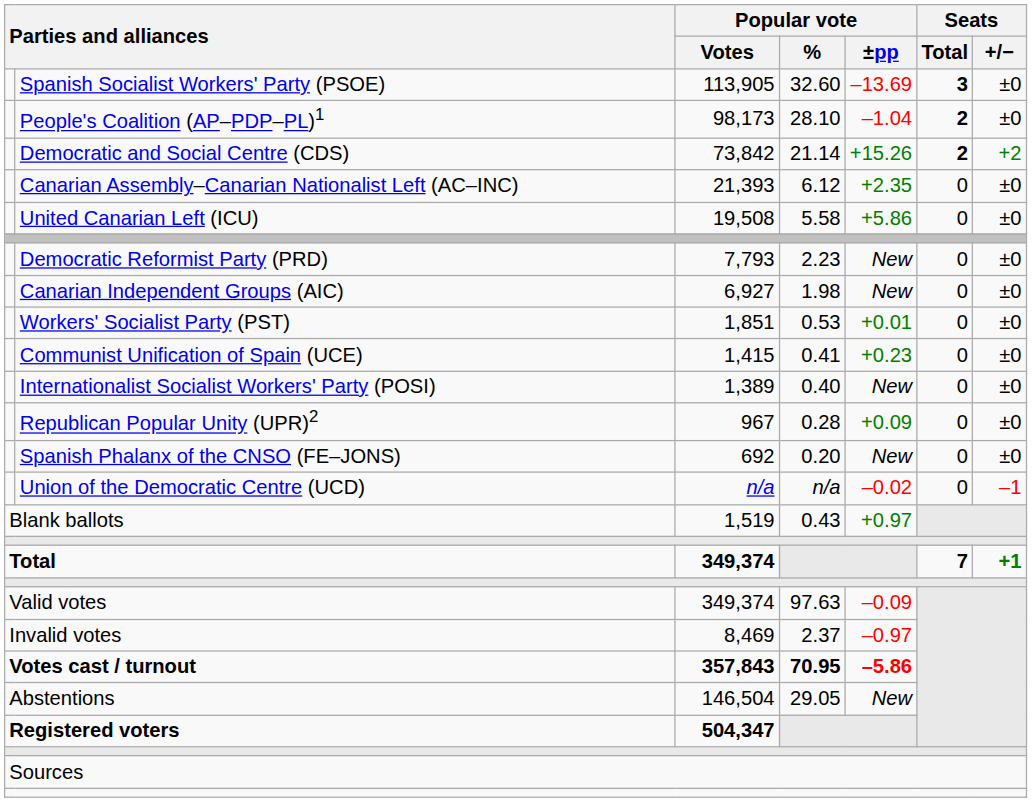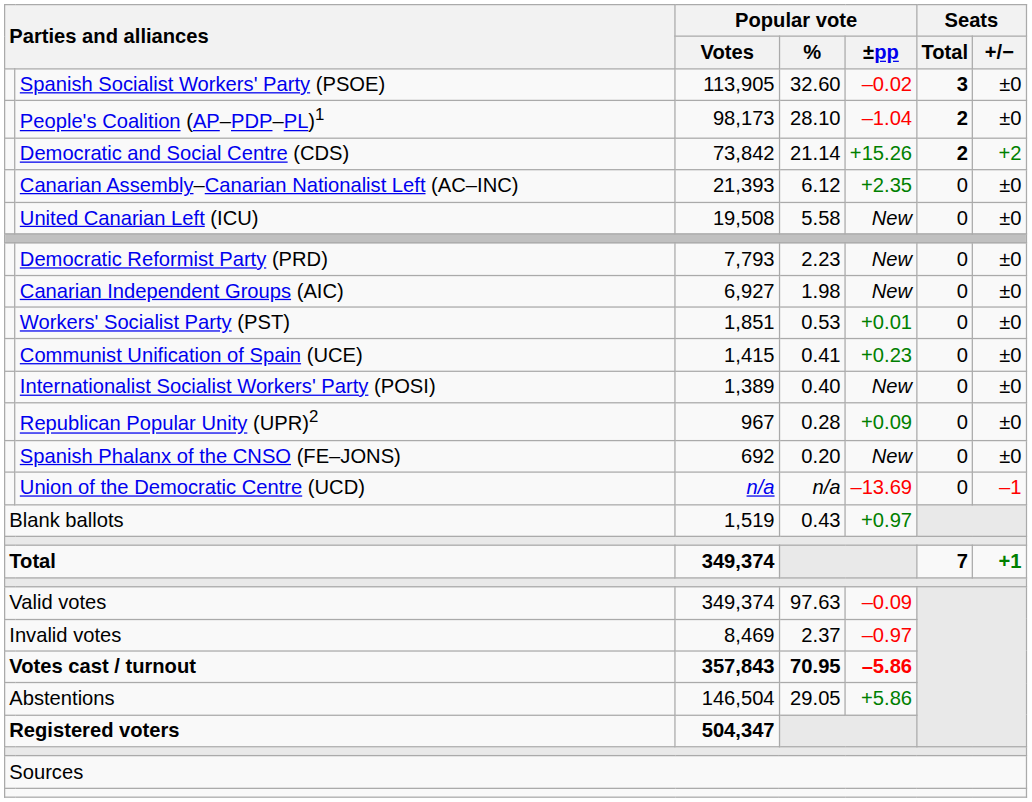(881, 84) –13.69 -> (887, 84) –0.02
(887, 217) +5.86 -> (892, 217) New
(887, 488) –0.02 -> (881, 488) –13.69
(892, 698) New -> (887, 698) +5.86
